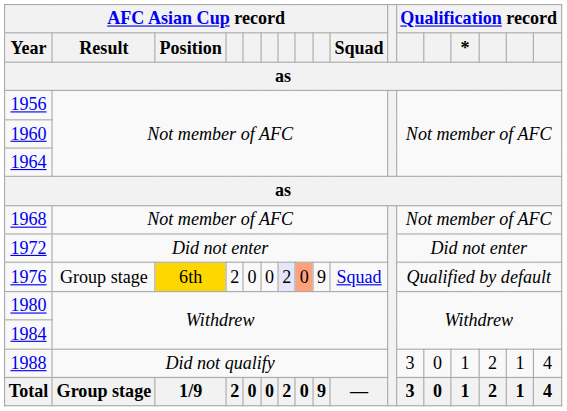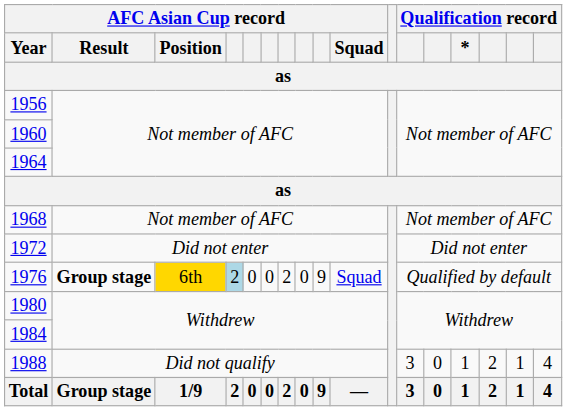(104, 276) normal -> (104, 276) bold
(235, 276) no background -> (235, 276) lightblue background
(287, 276) lavender background -> (287, 276) no background
(304, 276) lightsalmon background -> (304, 276) no background
